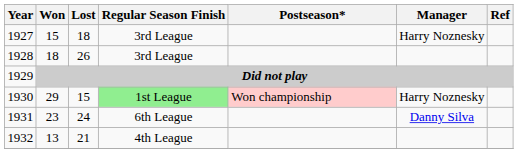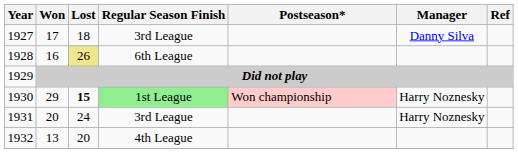(52, 35) 15 -> (52, 35) 17
(442, 35) Harry Noznesky -> (442, 35) Danny Silva
(52, 55) 18 -> (52, 55) 16
(83, 55) no background -> (83, 55) khaki background
(163, 55) 3rd League -> (163, 55) 6th League
(83, 96) normal -> (83, 96) bold
(52, 117) 23 -> (52, 117) 20
(163, 117) 6th League -> (163, 117) 3rd League
(442, 117) Danny Silva -> (442, 117) Harry Noznesky
(83, 138) 21 -> (83, 138) 20
